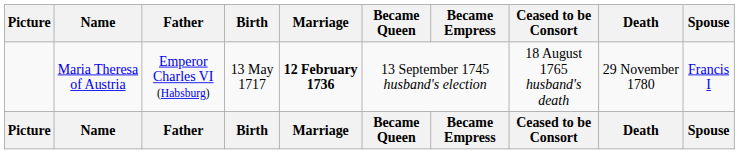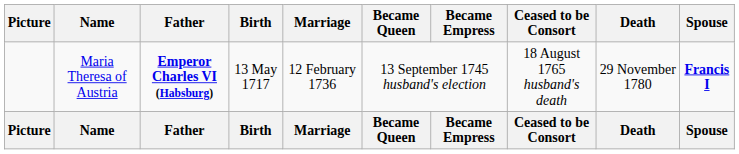(183, 76) normal -> (184, 76) bold
(321, 76) bold -> (322, 76) normal
(709, 76) normal -> (707, 76) bold
